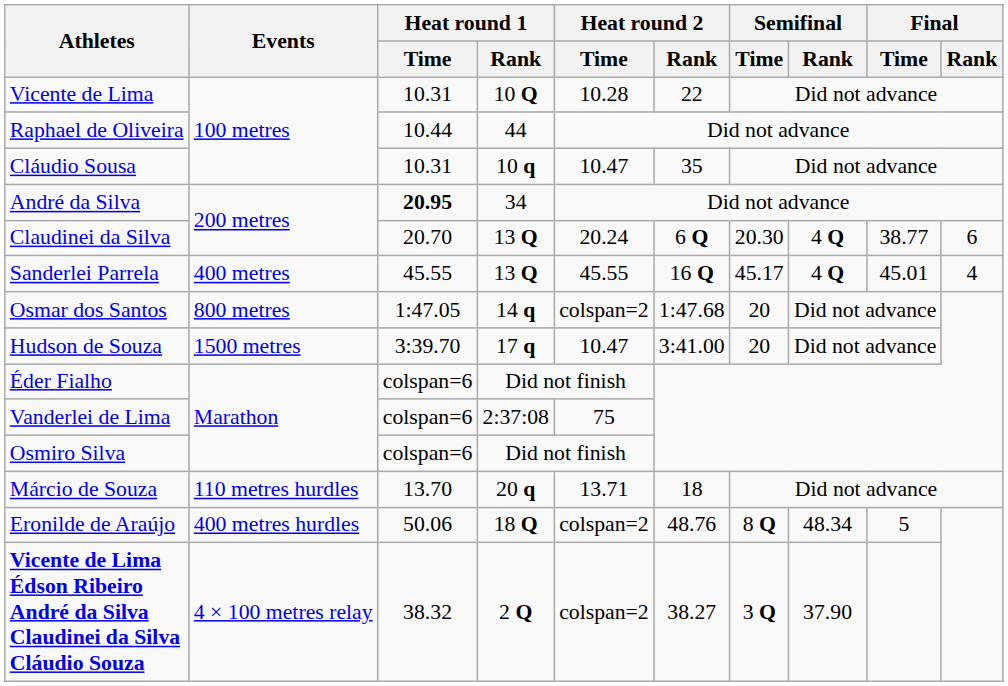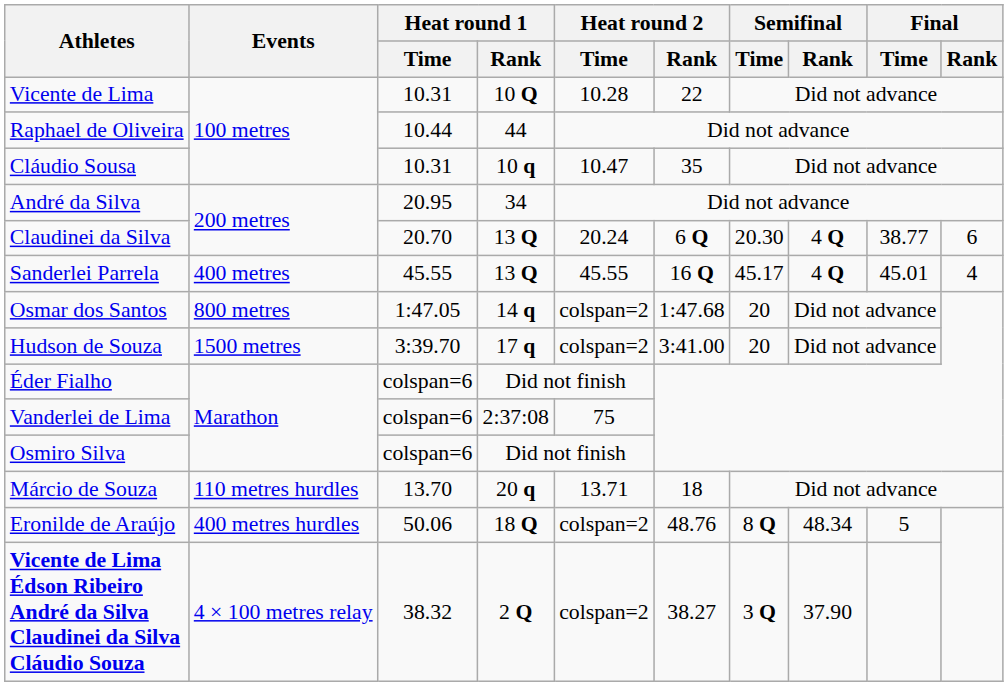(428, 202) bold -> (428, 202) normal
(604, 345) 10.47 -> (604, 345) colspan=2
